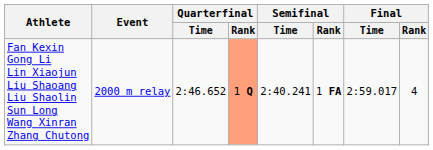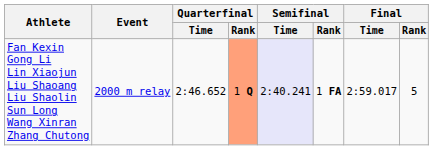(286, 91) no background -> (286, 91) lavender background
(414, 91) 4 -> (414, 91) 5
